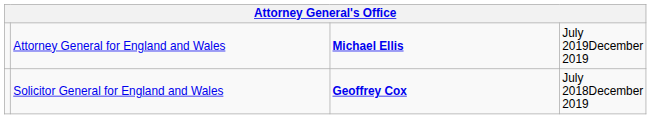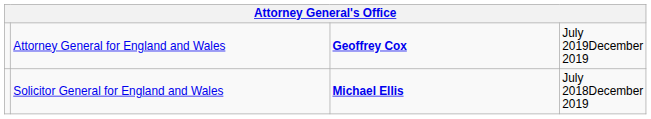(368, 45) Michael Ellis -> (370, 45) Geoffrey Cox
(370, 91) Geoffrey Cox -> (368, 91) Michael Ellis
